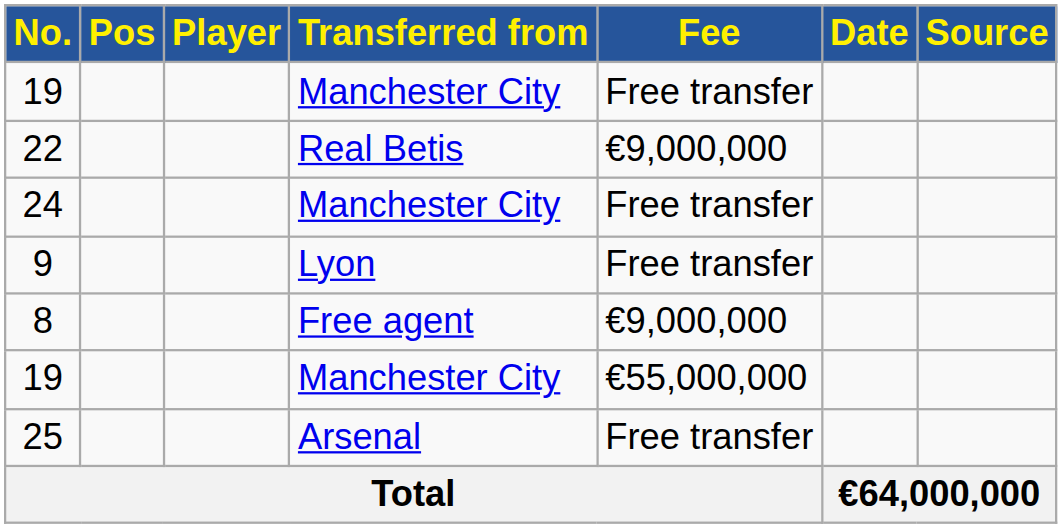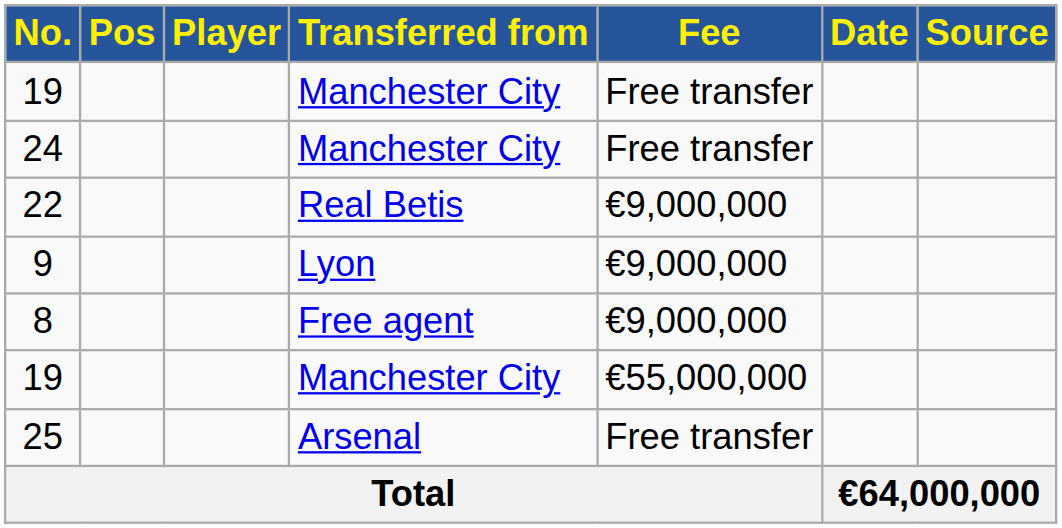rows swapped: (43, 206) <-> (43, 148)
(709, 263) Free transfer -> (696, 263) €9,000,000
